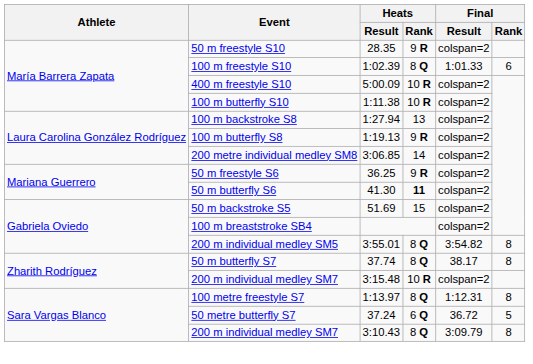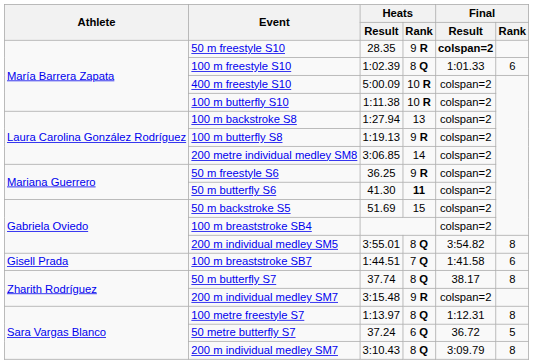(464, 49) normal -> (466, 49) bold
+ row: (252, 262)
(419, 280) 10 R -> (419, 298) 9 R
